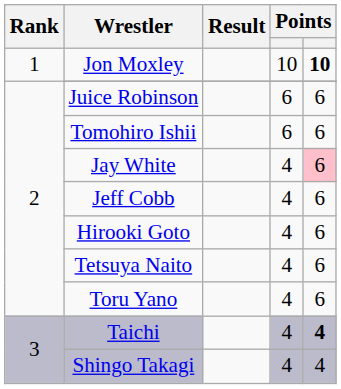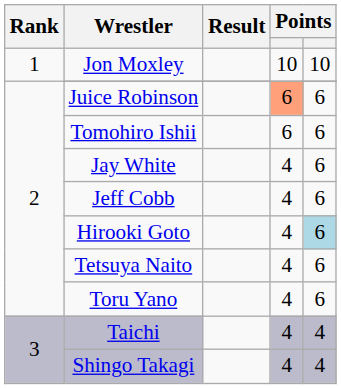(320, 64) bold -> (320, 64) normal
(287, 97) no background -> (287, 97) lightsalmon background
(320, 164) pink background -> (320, 164) no background
(320, 231) no background -> (320, 231) lightblue background
(320, 332) bold -> (320, 332) normal
